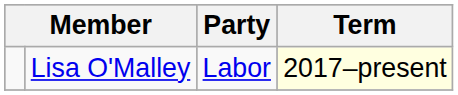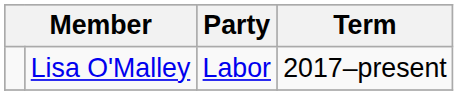(365, 68) lightyellow background -> (365, 68) no background
